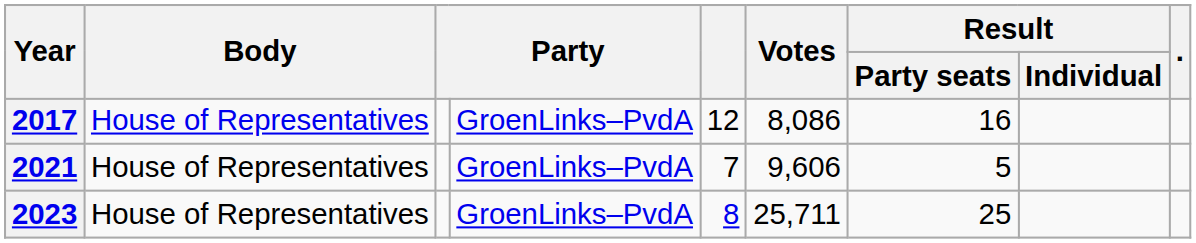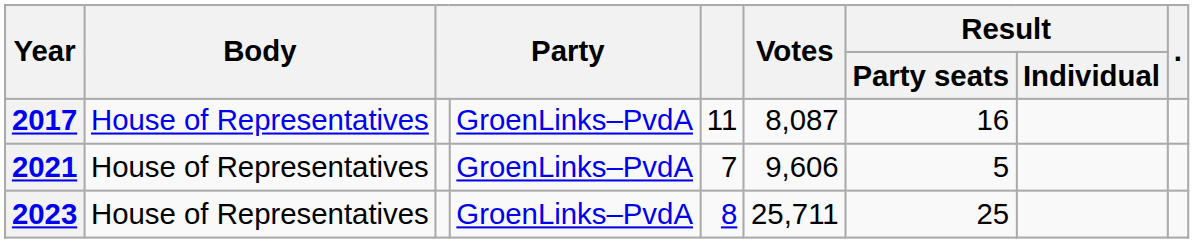(723, 121) 12 -> (722, 121) 11
(804, 121) 8,086 -> (802, 121) 8,087
